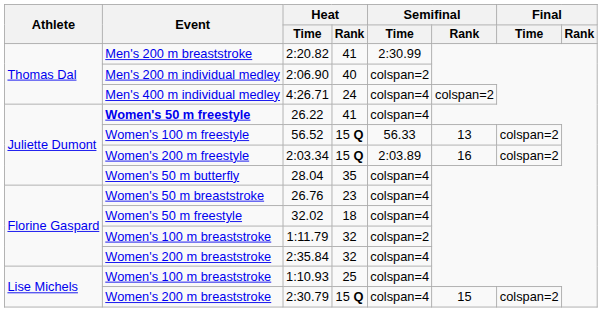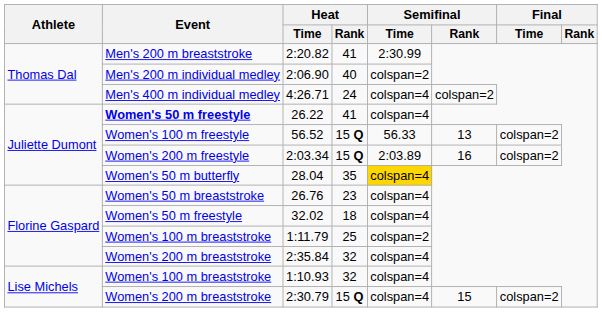(400, 176) no background -> (400, 176) gold background
(350, 237) 32 -> (350, 237) 25
(350, 277) 25 -> (350, 277) 32
